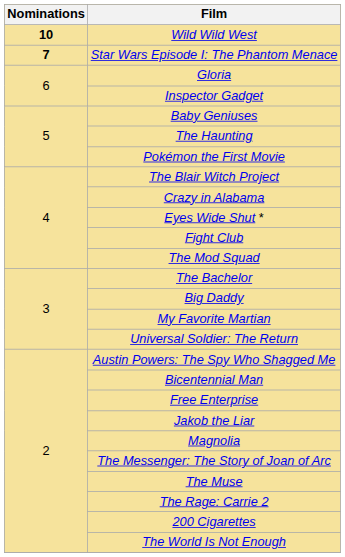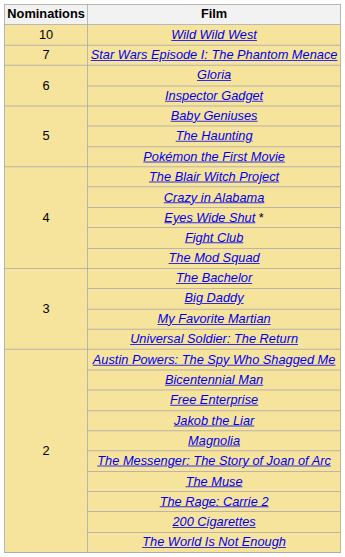(46, 34) bold -> (46, 34) normal
(46, 55) bold -> (46, 55) normal
